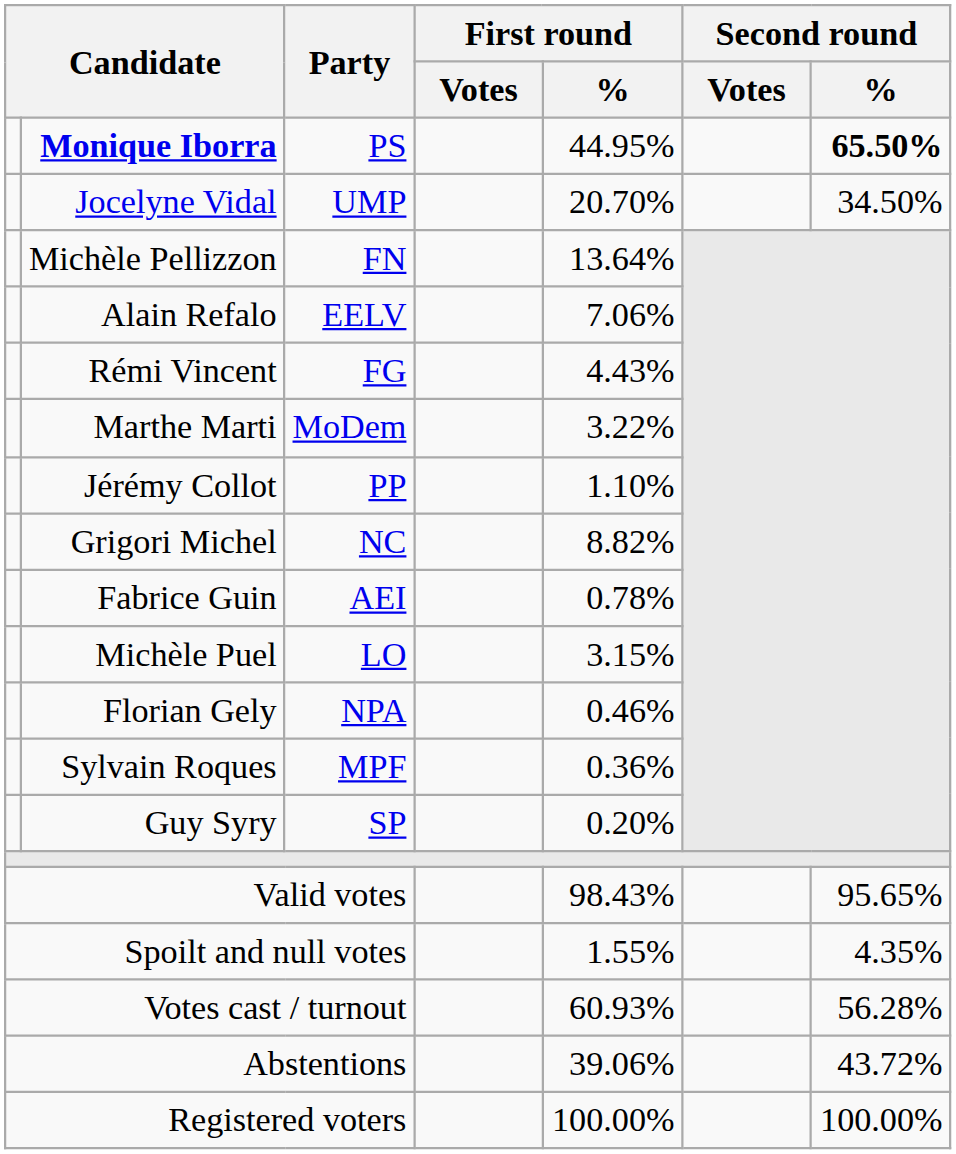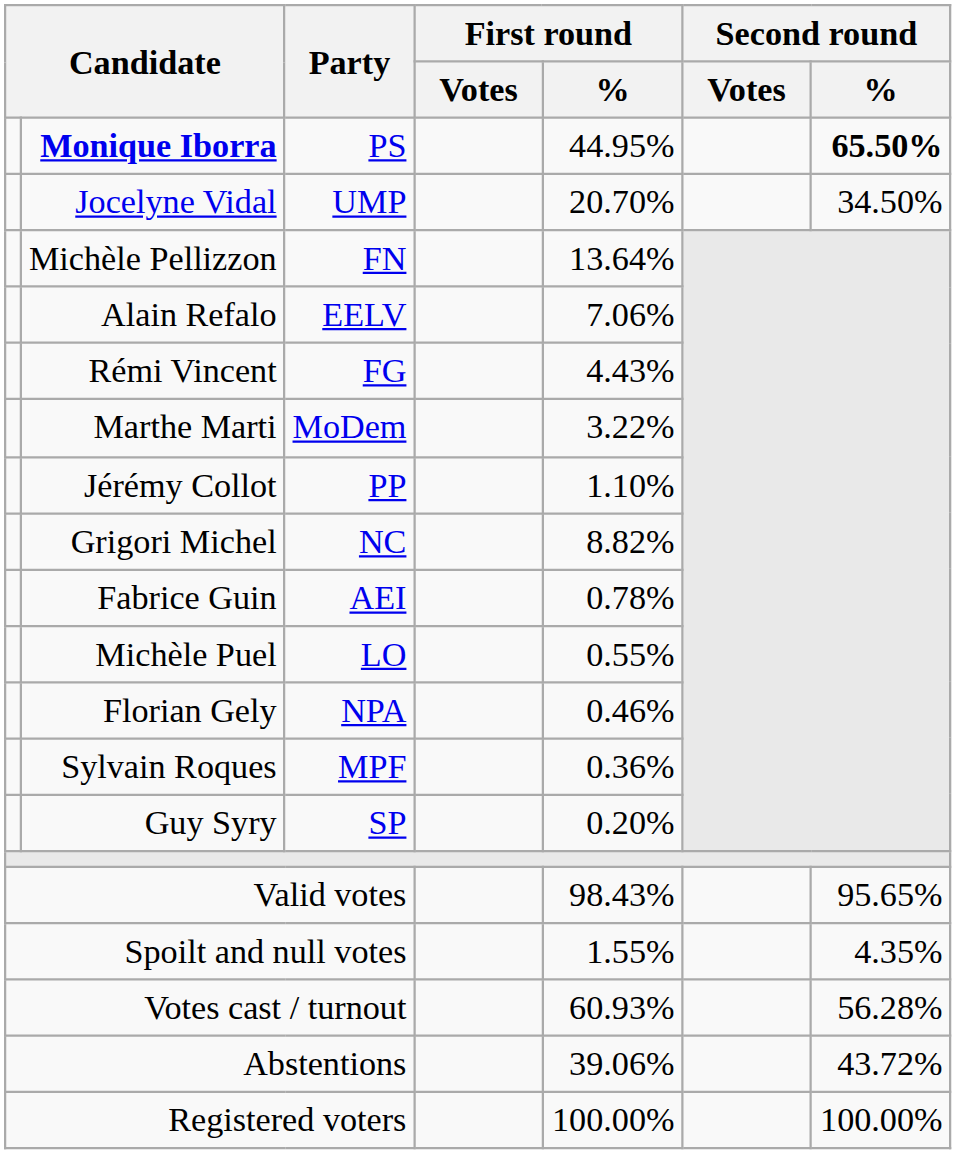(630, 653) 3.15% -> (630, 653) 0.55%
